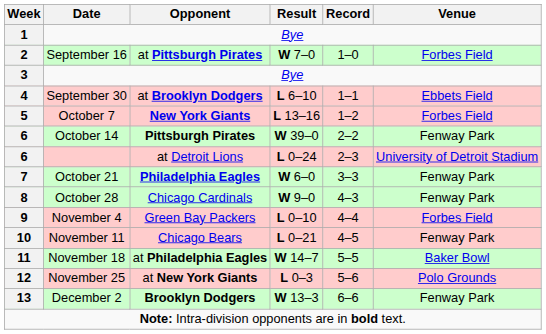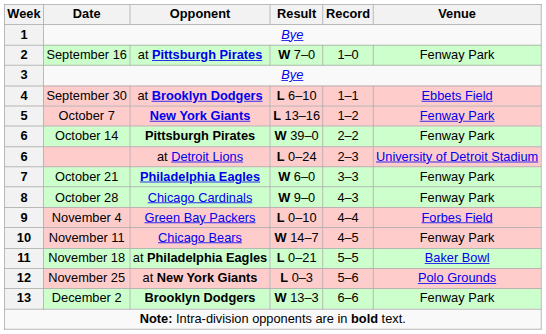(457, 55) Forbes Field -> (457, 55) Fenway Park
(457, 116) Forbes Field -> (457, 116) Fenway Park
(297, 237) L 0–21 -> (297, 237) W 14–7
(297, 258) W 14–7 -> (297, 258) L 0–21
